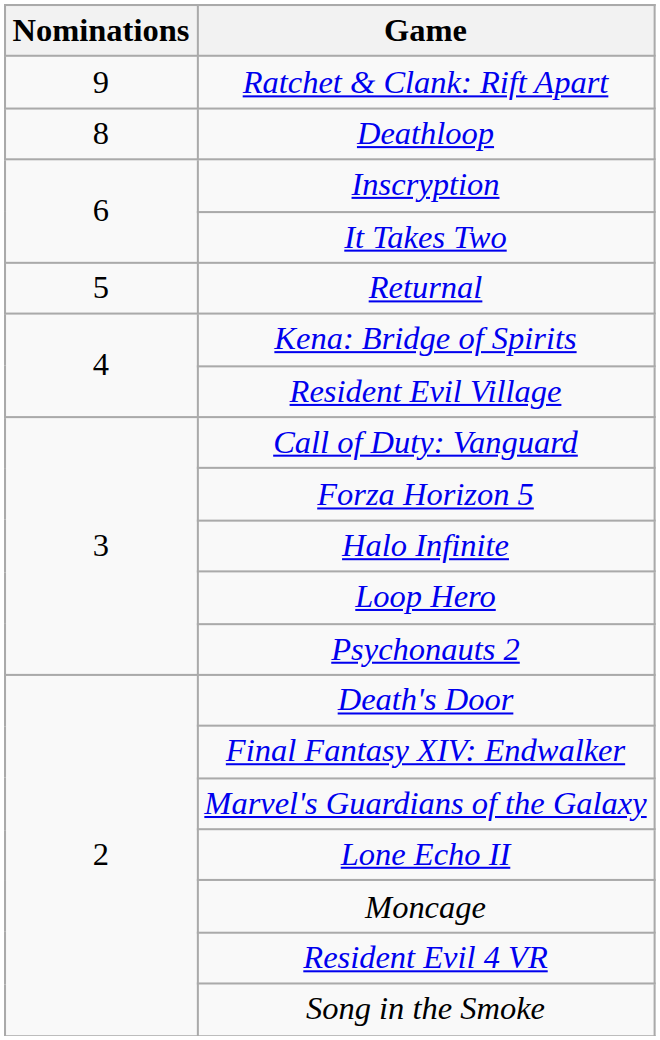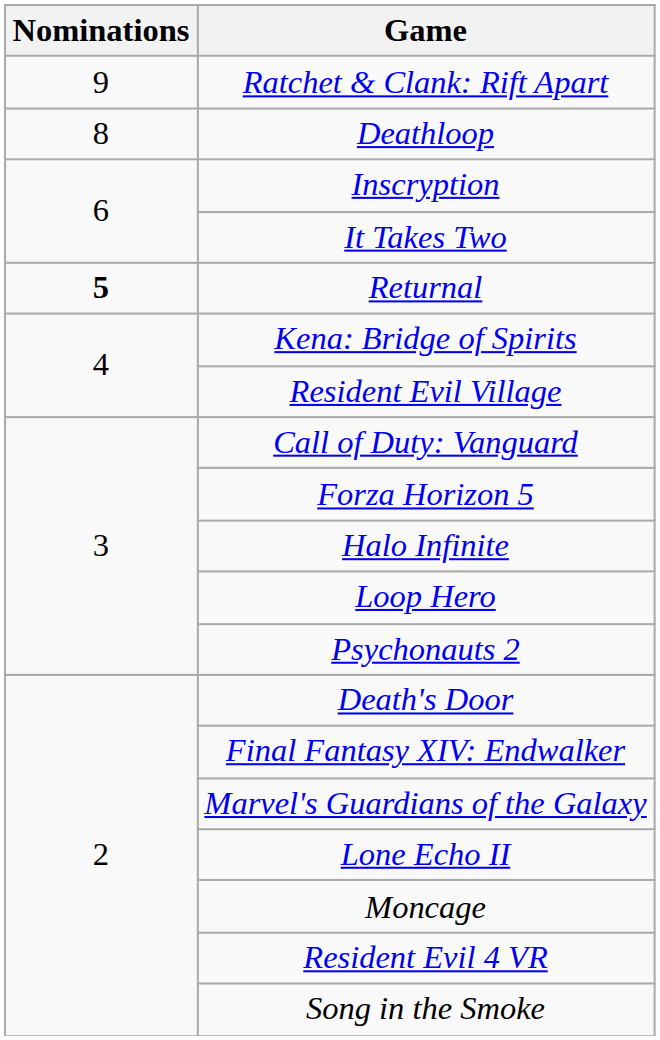(101, 287) normal -> (101, 287) bold
